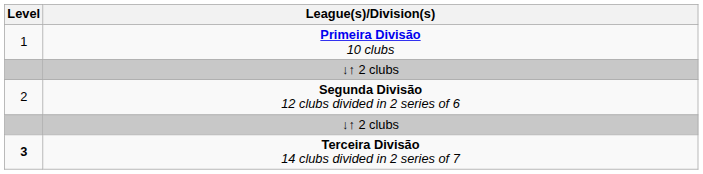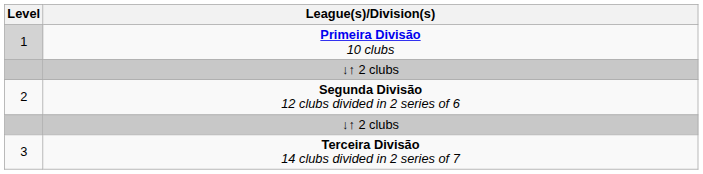(24, 42) no background -> (24, 42) lightgrey background
(24, 152) bold -> (24, 152) normal
